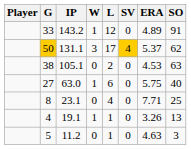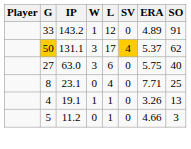- row: (48, 65)
(94, 83) 1 -> (94, 65) 3
(152, 135) 4.63 -> (152, 118) 4.66
